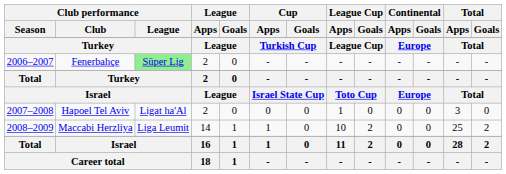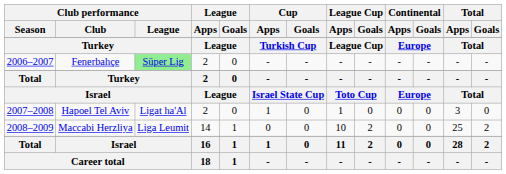(268, 111) 0 -> (268, 111) 1
(268, 128) 1 -> (268, 128) 0
